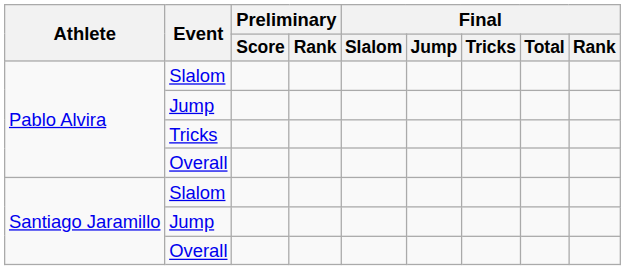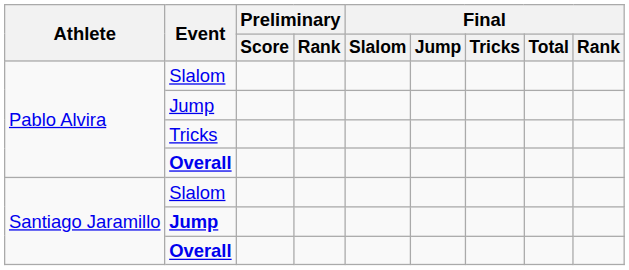(198, 164) normal -> (200, 164) bold
(192, 222) normal -> (194, 222) bold
(198, 251) normal -> (200, 251) bold
